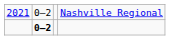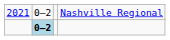(43, 28) no background -> (43, 28) lightblue background
